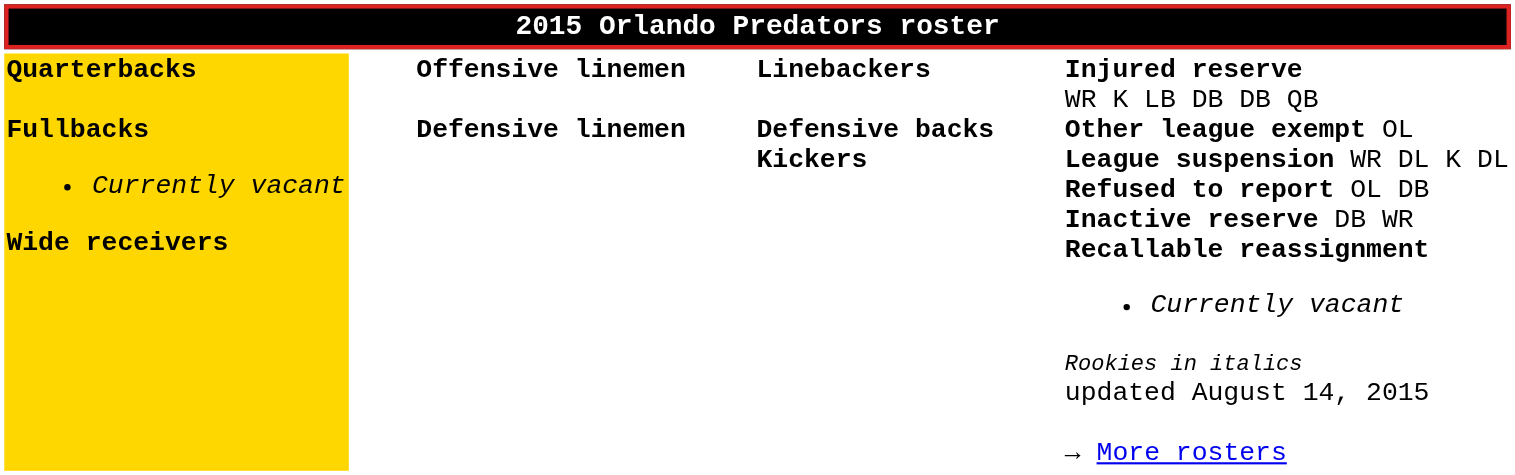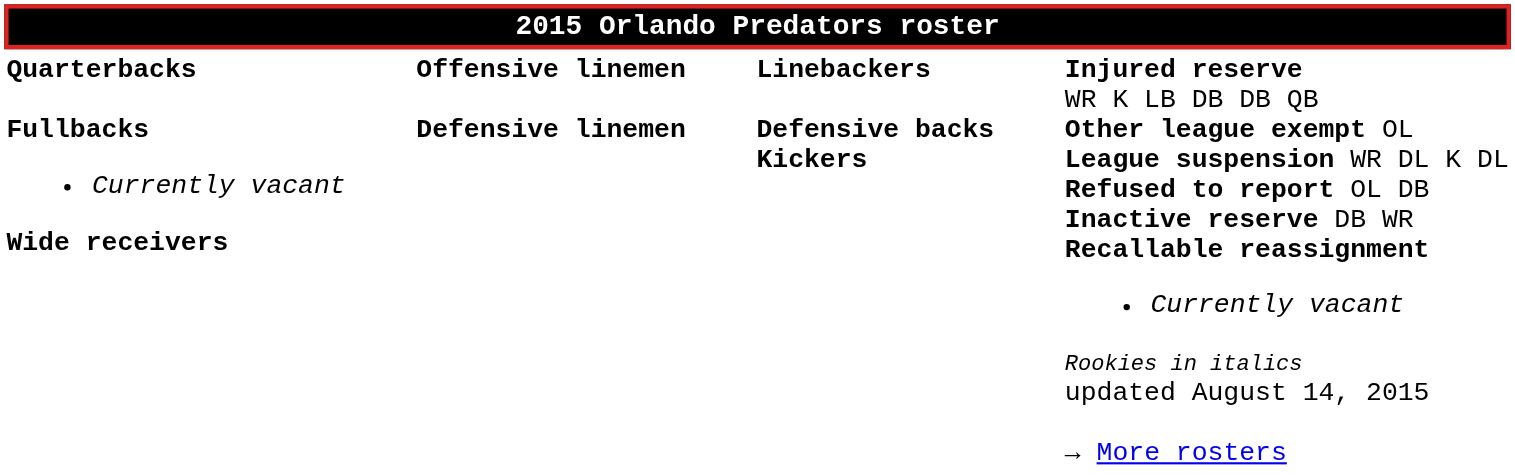(176, 157) gold background -> (176, 157) no background
